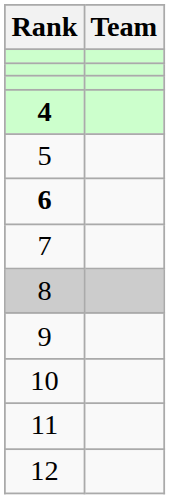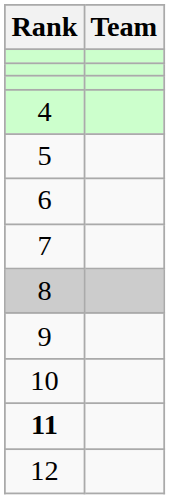(44, 111) bold -> (44, 111) normal
(44, 200) bold -> (44, 200) normal
(44, 425) normal -> (44, 425) bold
